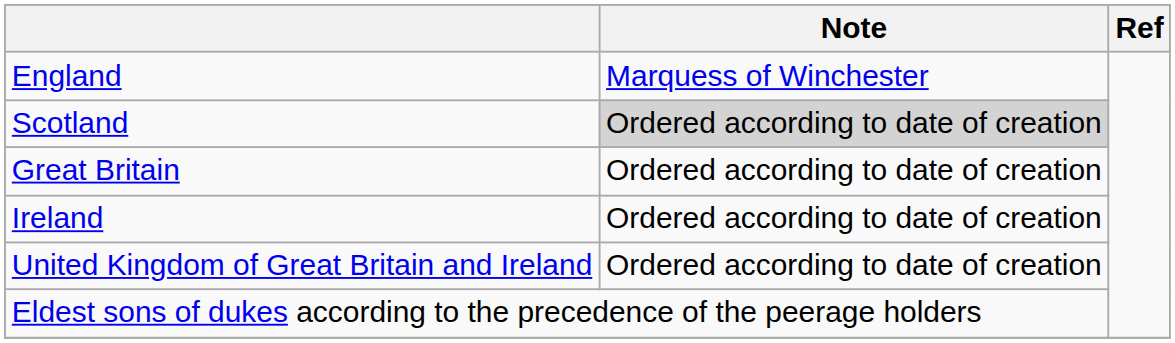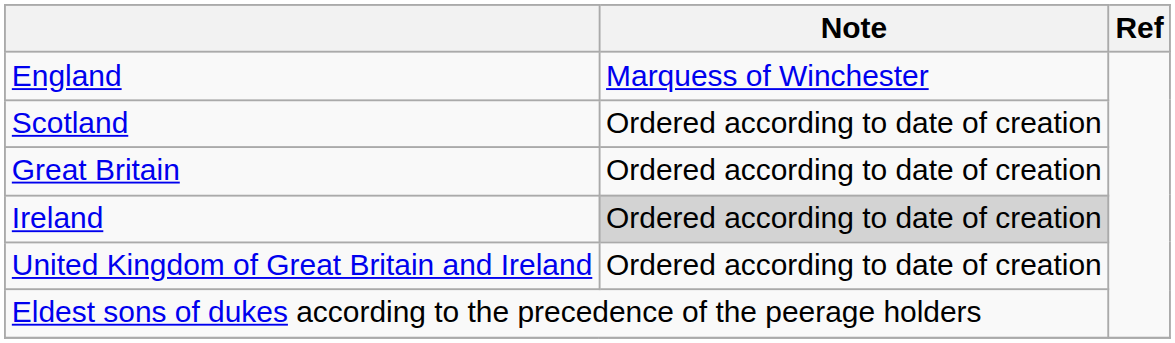(854, 123) lightgrey background -> (854, 123) no background
(854, 218) no background -> (854, 218) lightgrey background
